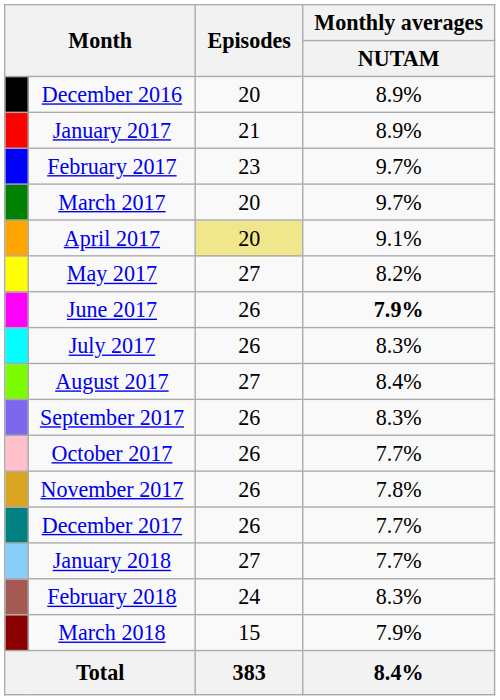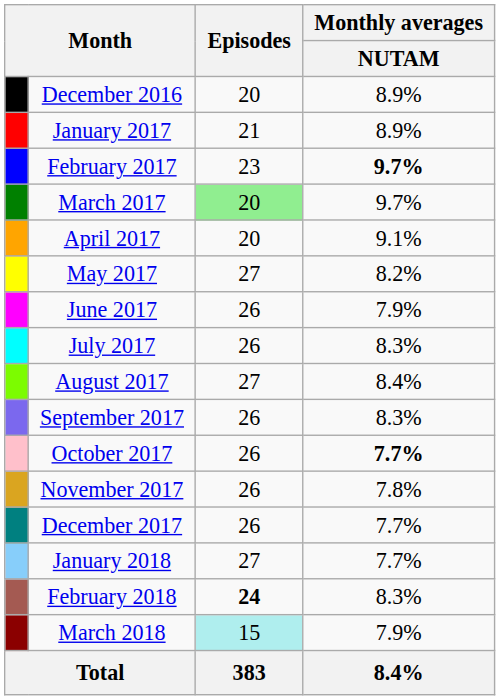(399, 166) normal -> (399, 166) bold
(249, 202) no background -> (249, 202) lightgreen background
(249, 238) khaki background -> (249, 238) no background
(399, 310) bold -> (399, 310) normal
(399, 453) normal -> (399, 453) bold
(249, 597) normal -> (249, 597) bold
(249, 633) no background -> (249, 633) paleturquoise background
